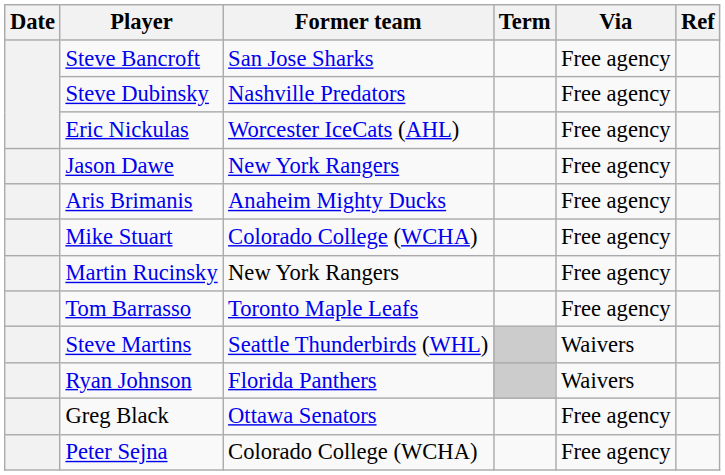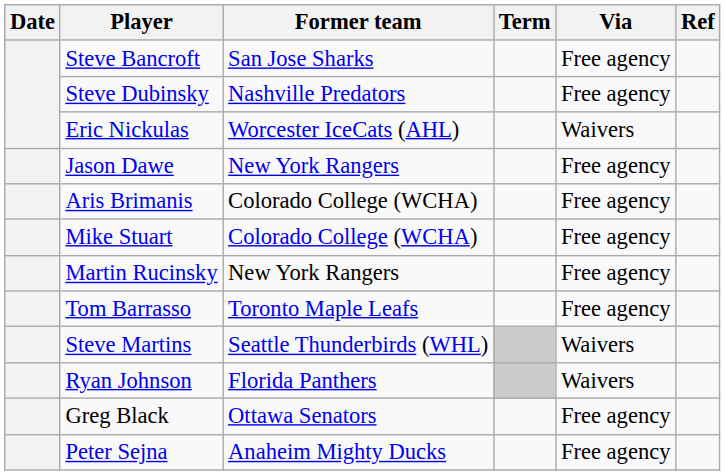(616, 129) Free agency -> (598, 129) Waivers
(337, 201) Anaheim Mighty Ducks -> (353, 201) Colorado College (WCHA)
(353, 451) Colorado College (WCHA) -> (337, 451) Anaheim Mighty Ducks
